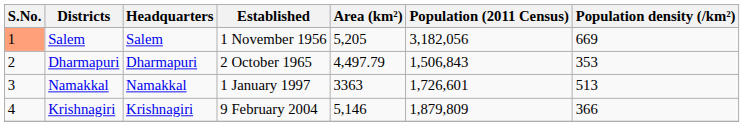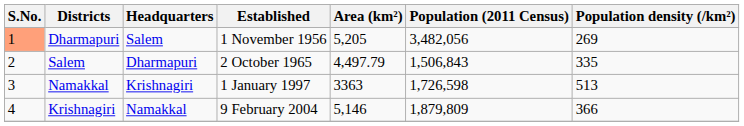(67, 39) Salem -> (84, 39) Dharmapuri
(439, 39) 3,182,056 -> (439, 39) 3,482,056
(587, 39) 669 -> (587, 39) 269
(84, 62) Dharmapuri -> (67, 62) Salem
(587, 62) 353 -> (587, 62) 335
(156, 86) Namakkal -> (160, 86) Krishnagiri
(439, 86) 1,726,601 -> (439, 86) 1,726,598
(160, 109) Krishnagiri -> (156, 109) Namakkal
